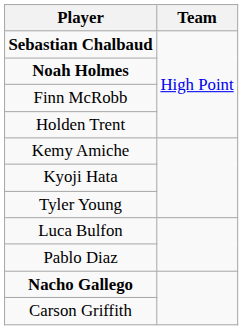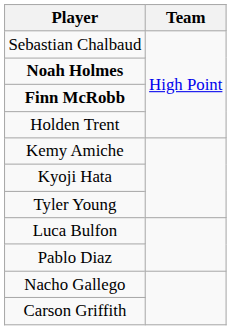(81, 44) bold -> (75, 44) normal
(81, 97) normal -> (75, 97) bold
(81, 284) bold -> (75, 284) normal
